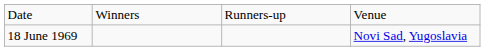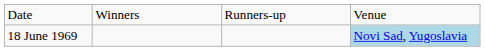(410, 35) no background -> (410, 35) lightblue background
